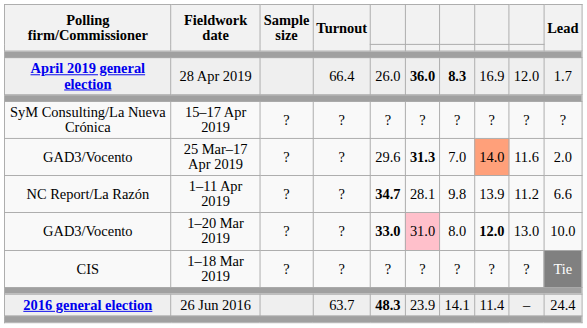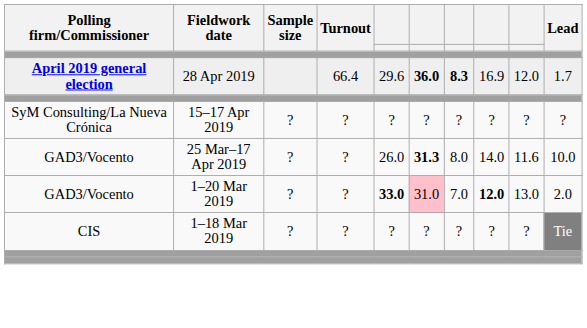(388, 76) 26.0 -> (392, 76) 29.6
(388, 157) 29.6 -> (392, 157) 26.0
(457, 157) 7.0 -> (459, 157) 8.0
(492, 157) lightsalmon background -> (492, 157) no background
(563, 157) 2.0 -> (563, 157) 10.0
- row: (88, 194)
(457, 231) 8.0 -> (459, 194) 7.0
(563, 231) 10.0 -> (563, 194) 2.0
- row: (88, 305)
